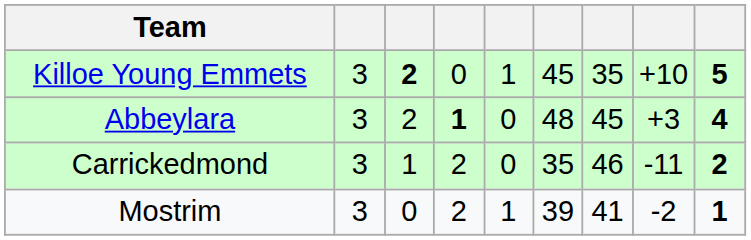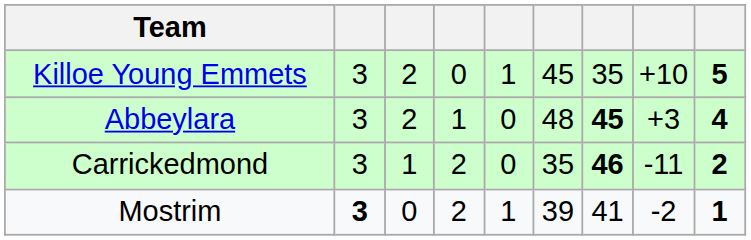(409, 73) bold -> (409, 73) normal
(459, 119) bold -> (459, 119) normal
(608, 119) normal -> (608, 119) bold
(608, 165) normal -> (608, 165) bold
(360, 211) normal -> (360, 211) bold
